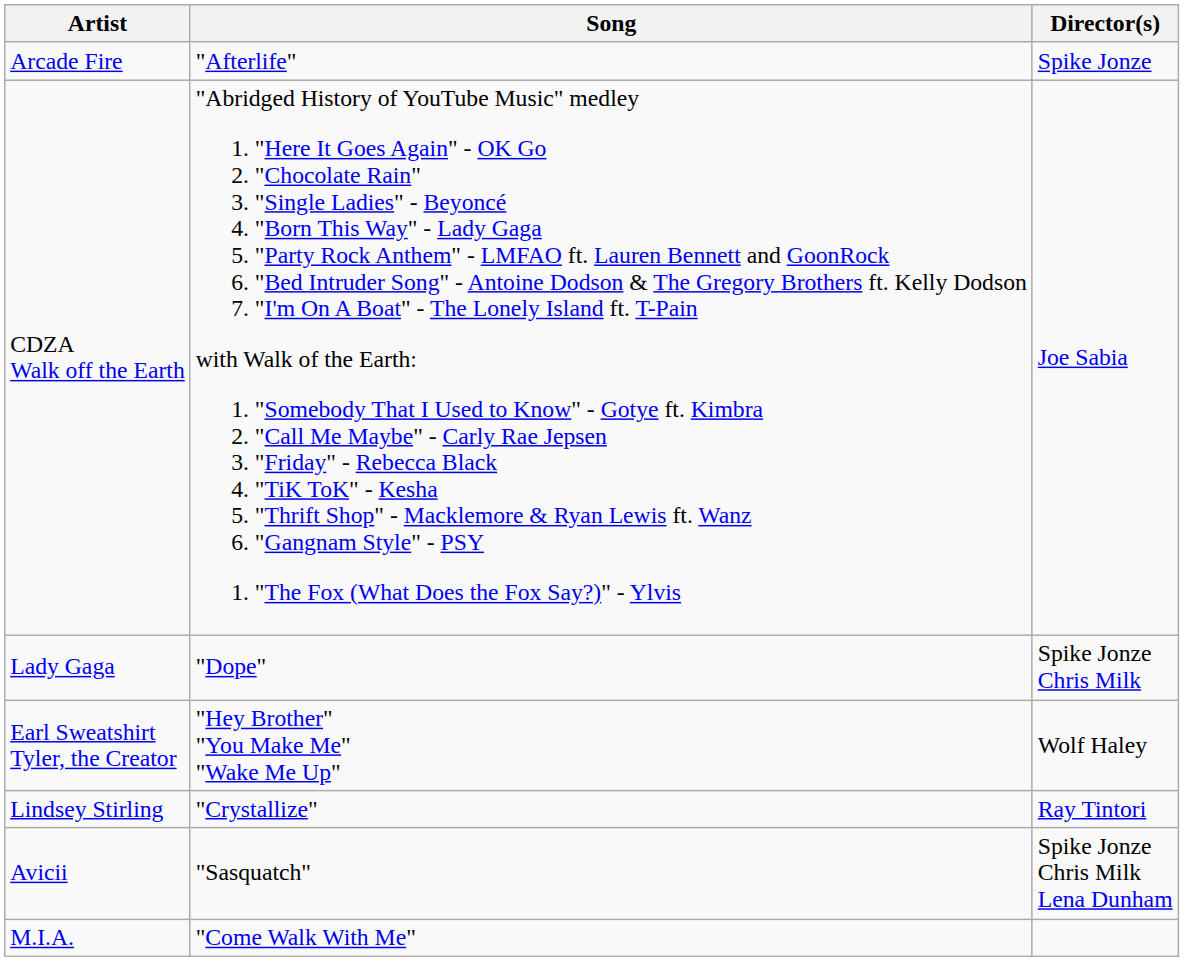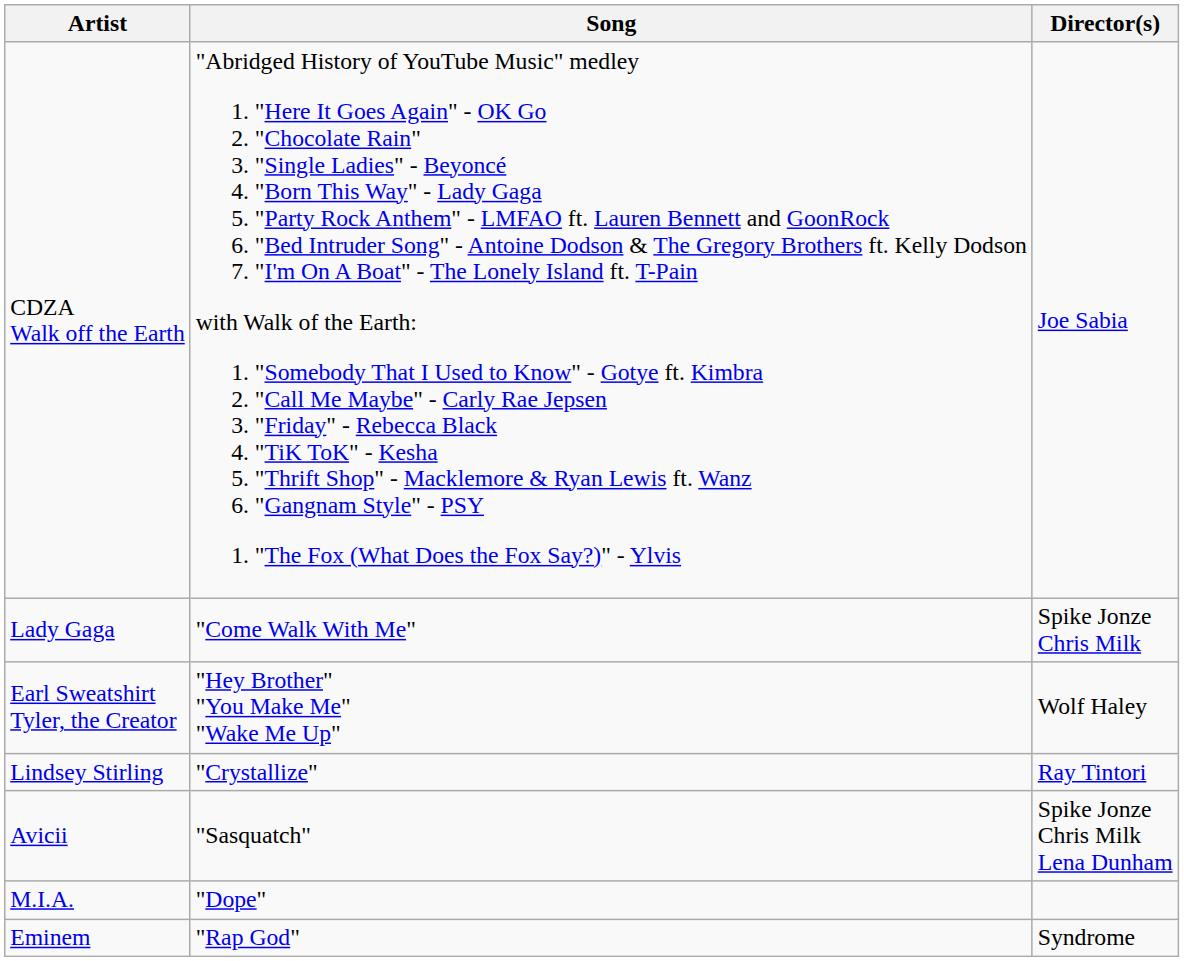- row: (66, 60)
(231, 667) "Dope" -> (306, 629) "Come Walk With Me"
(306, 937) "Come Walk With Me" -> (231, 899) "Dope"
+ row: (50, 937)
